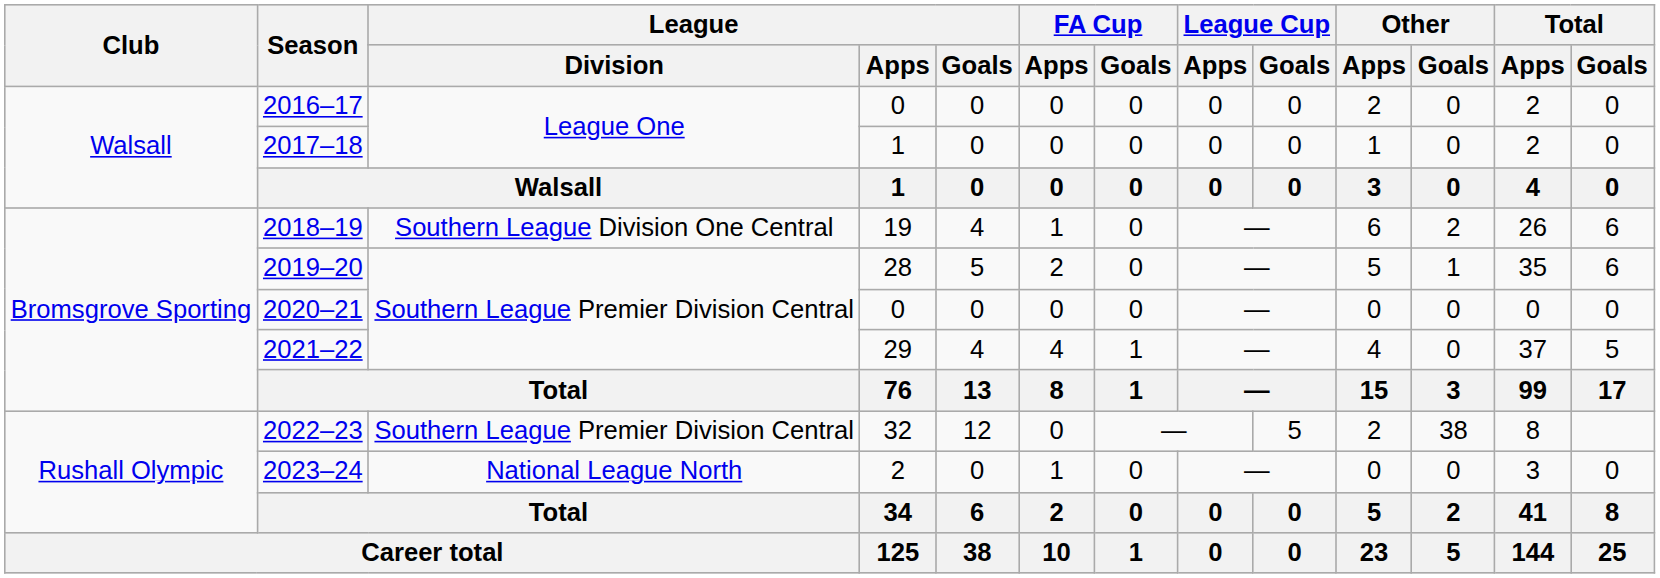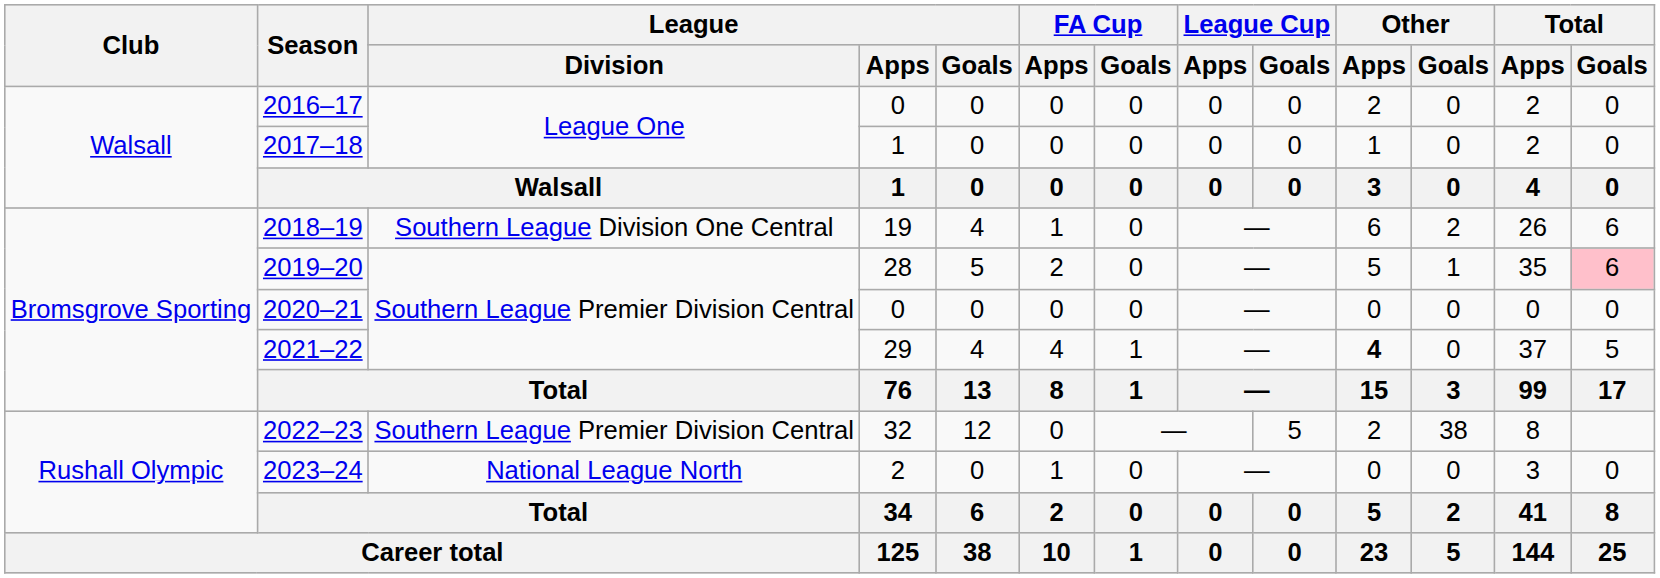(1612, 268) no background -> (1612, 268) pink background
(1374, 349) normal -> (1374, 349) bold
